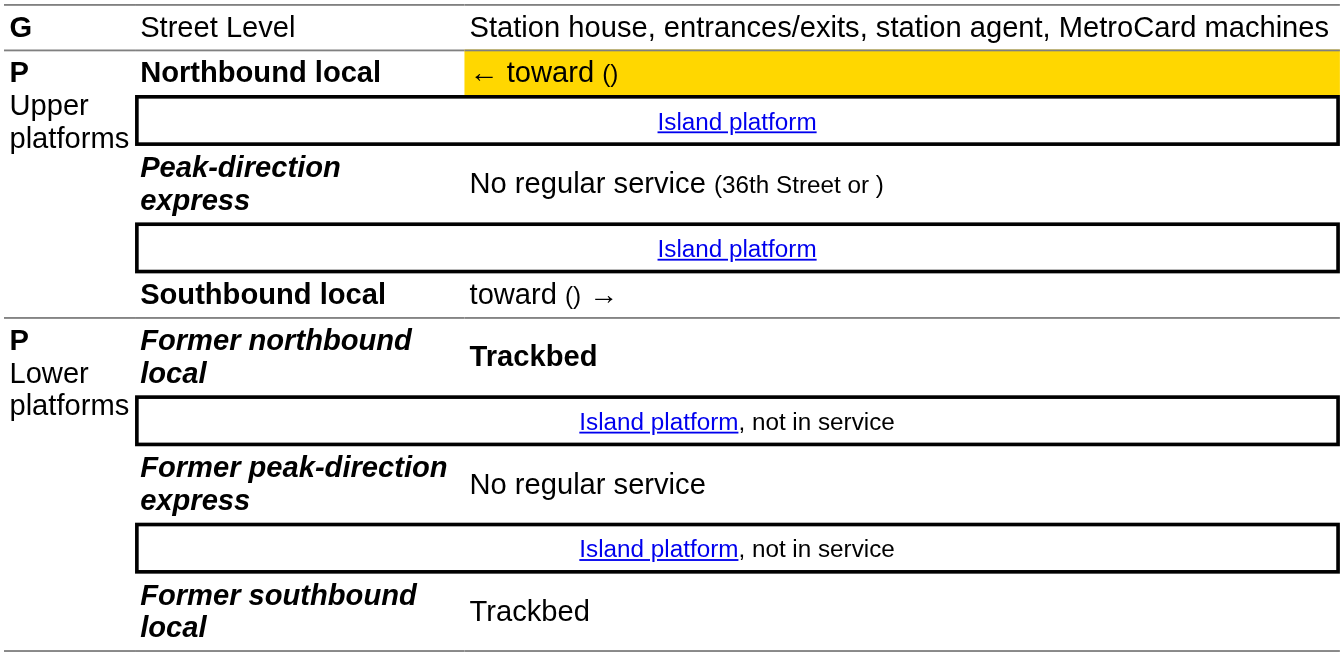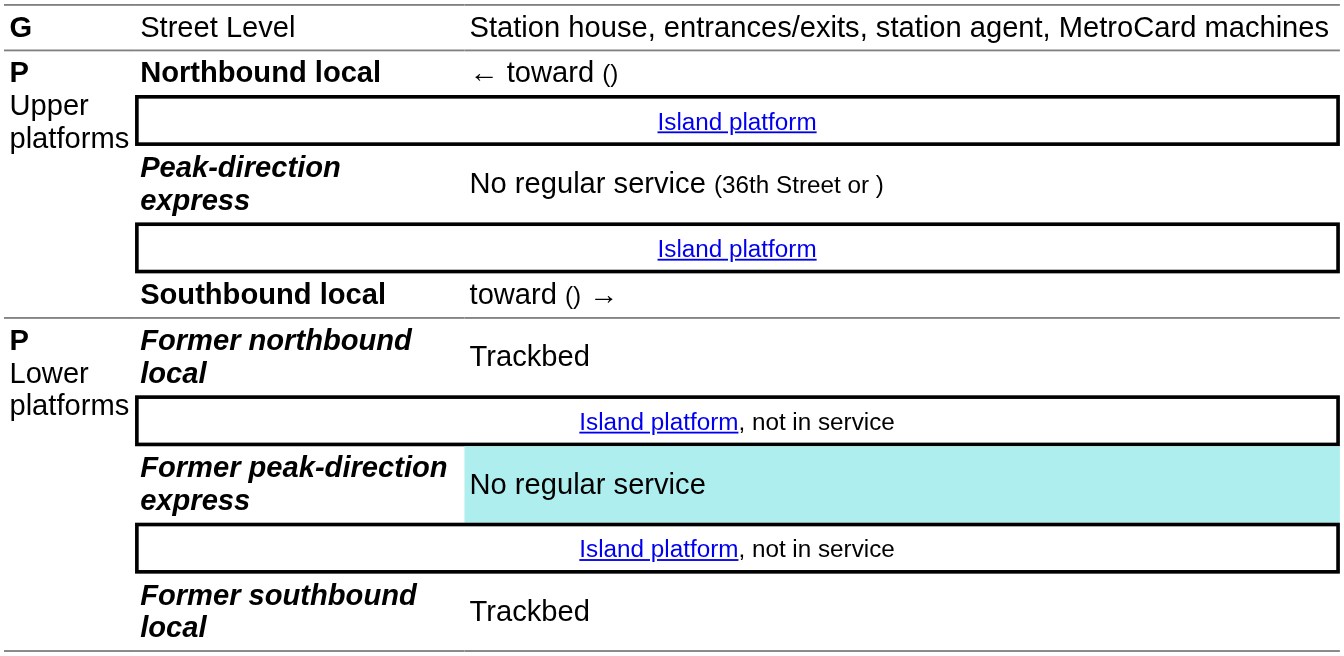(544, 72) gold background -> (544, 72) no background
(533, 356) bold -> (530, 356) normal
(588, 484) no background -> (588, 484) paleturquoise background
